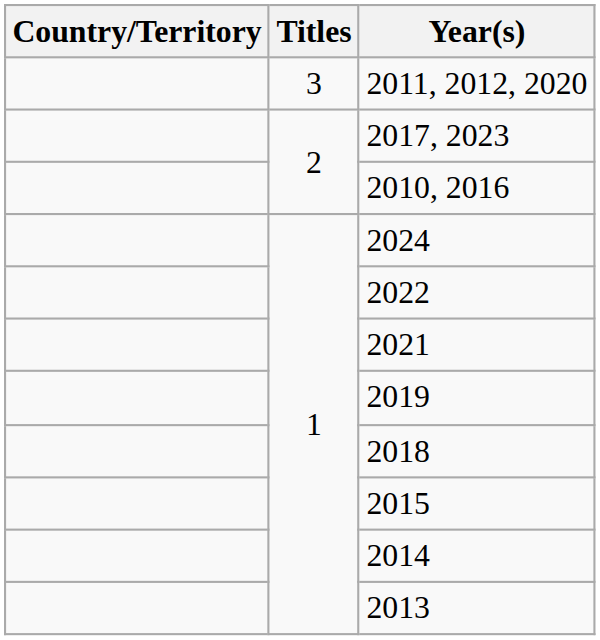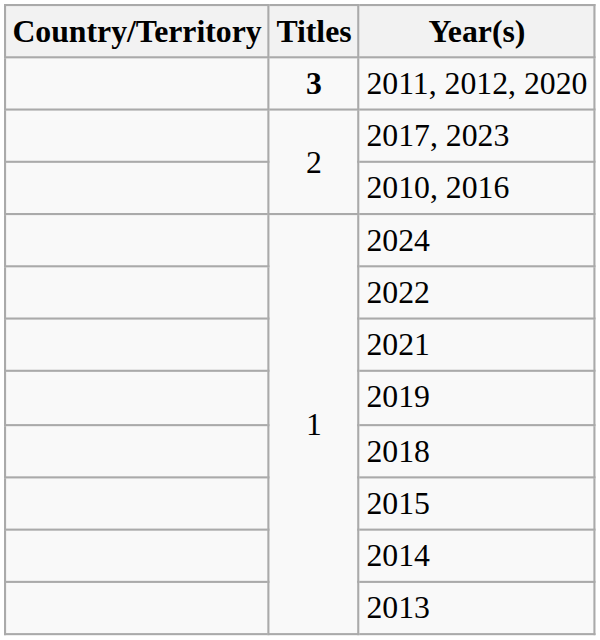(314, 83) normal -> (314, 83) bold
